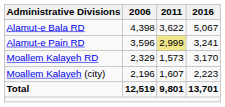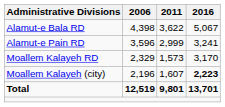(172, 43) khaki background -> (172, 43) no background
(206, 74) normal -> (206, 74) bold
